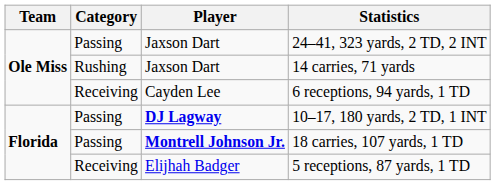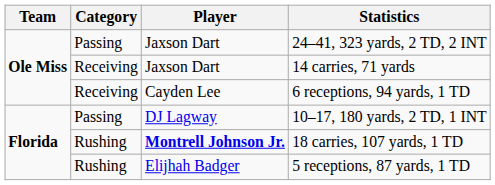(100, 67) Rushing -> (106, 67) Receiving
(183, 117) bold -> (181, 117) normal
(98, 141) Passing -> (100, 141) Rushing
(106, 166) Receiving -> (100, 166) Rushing
